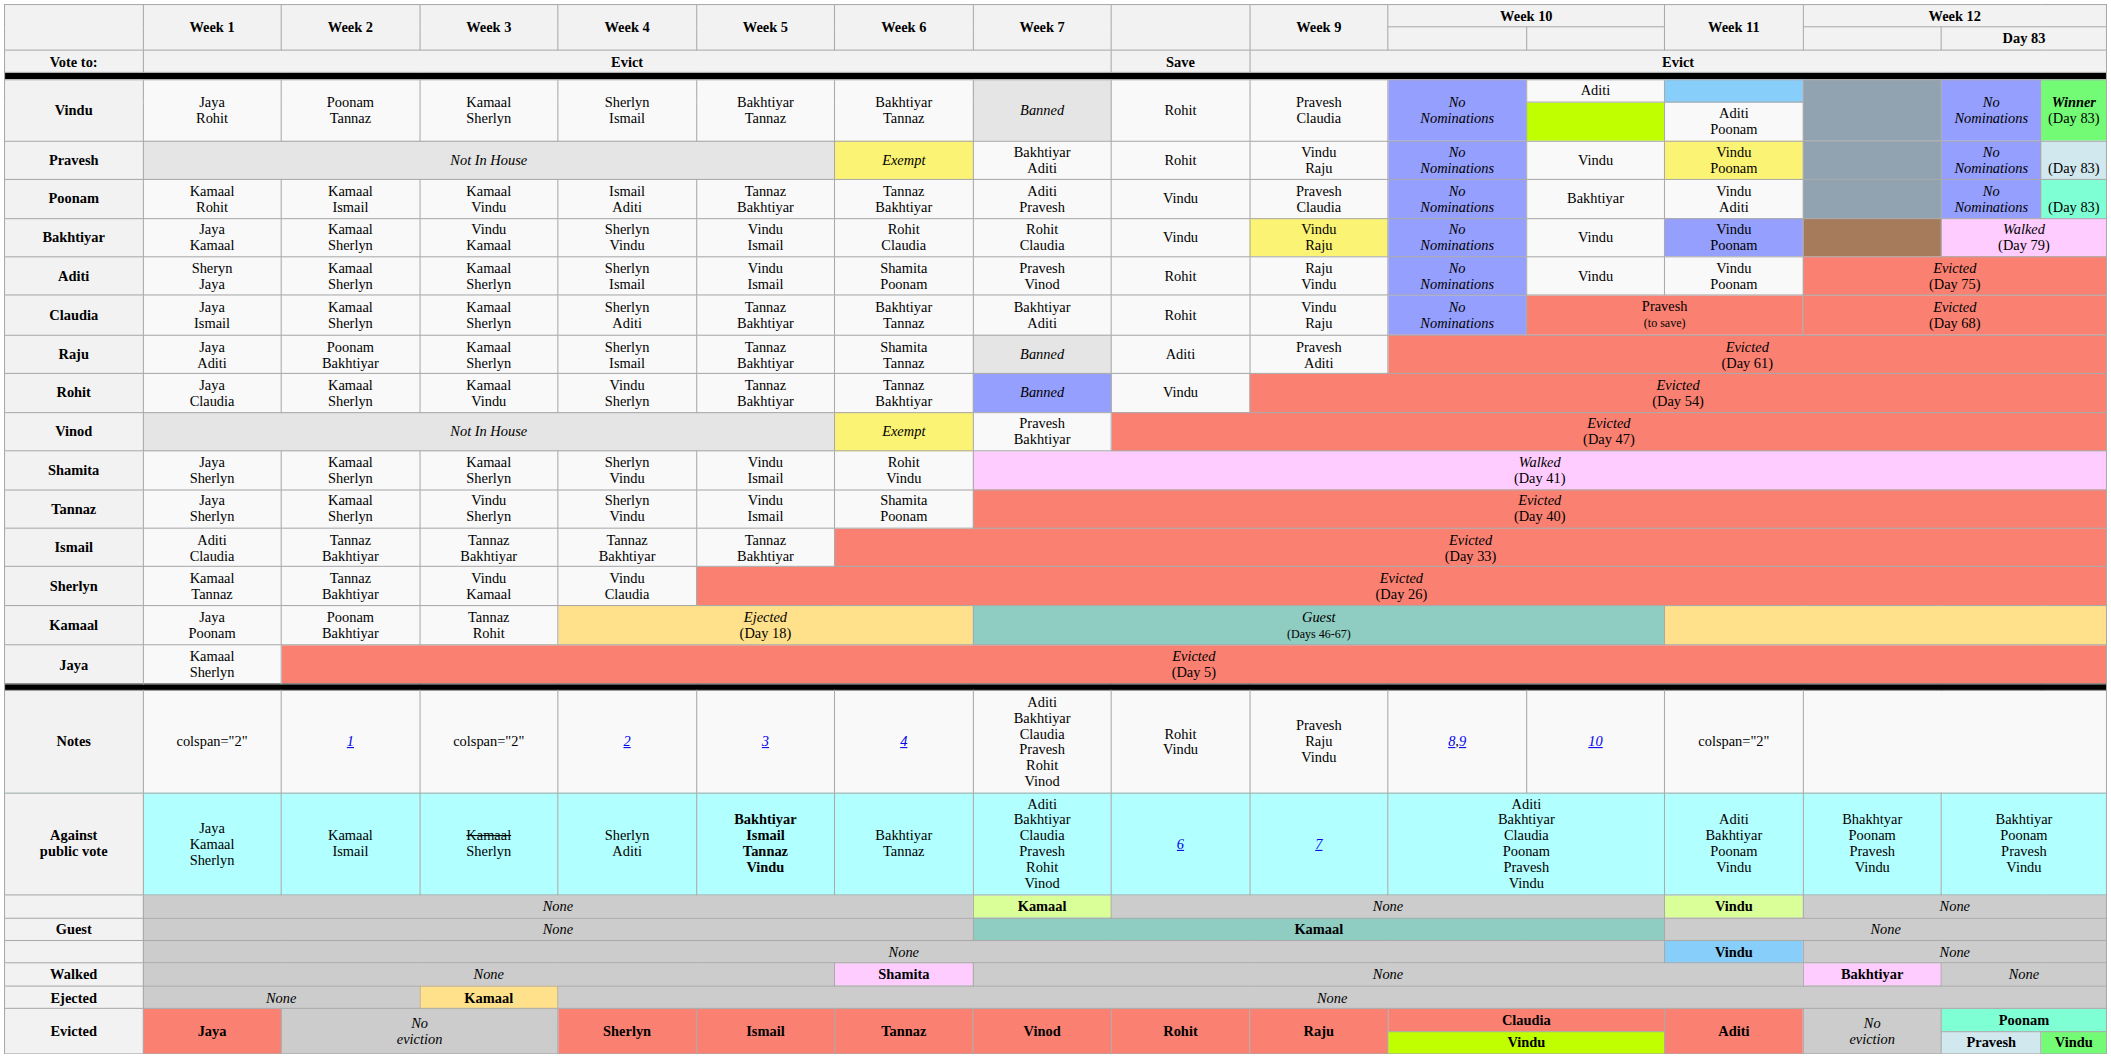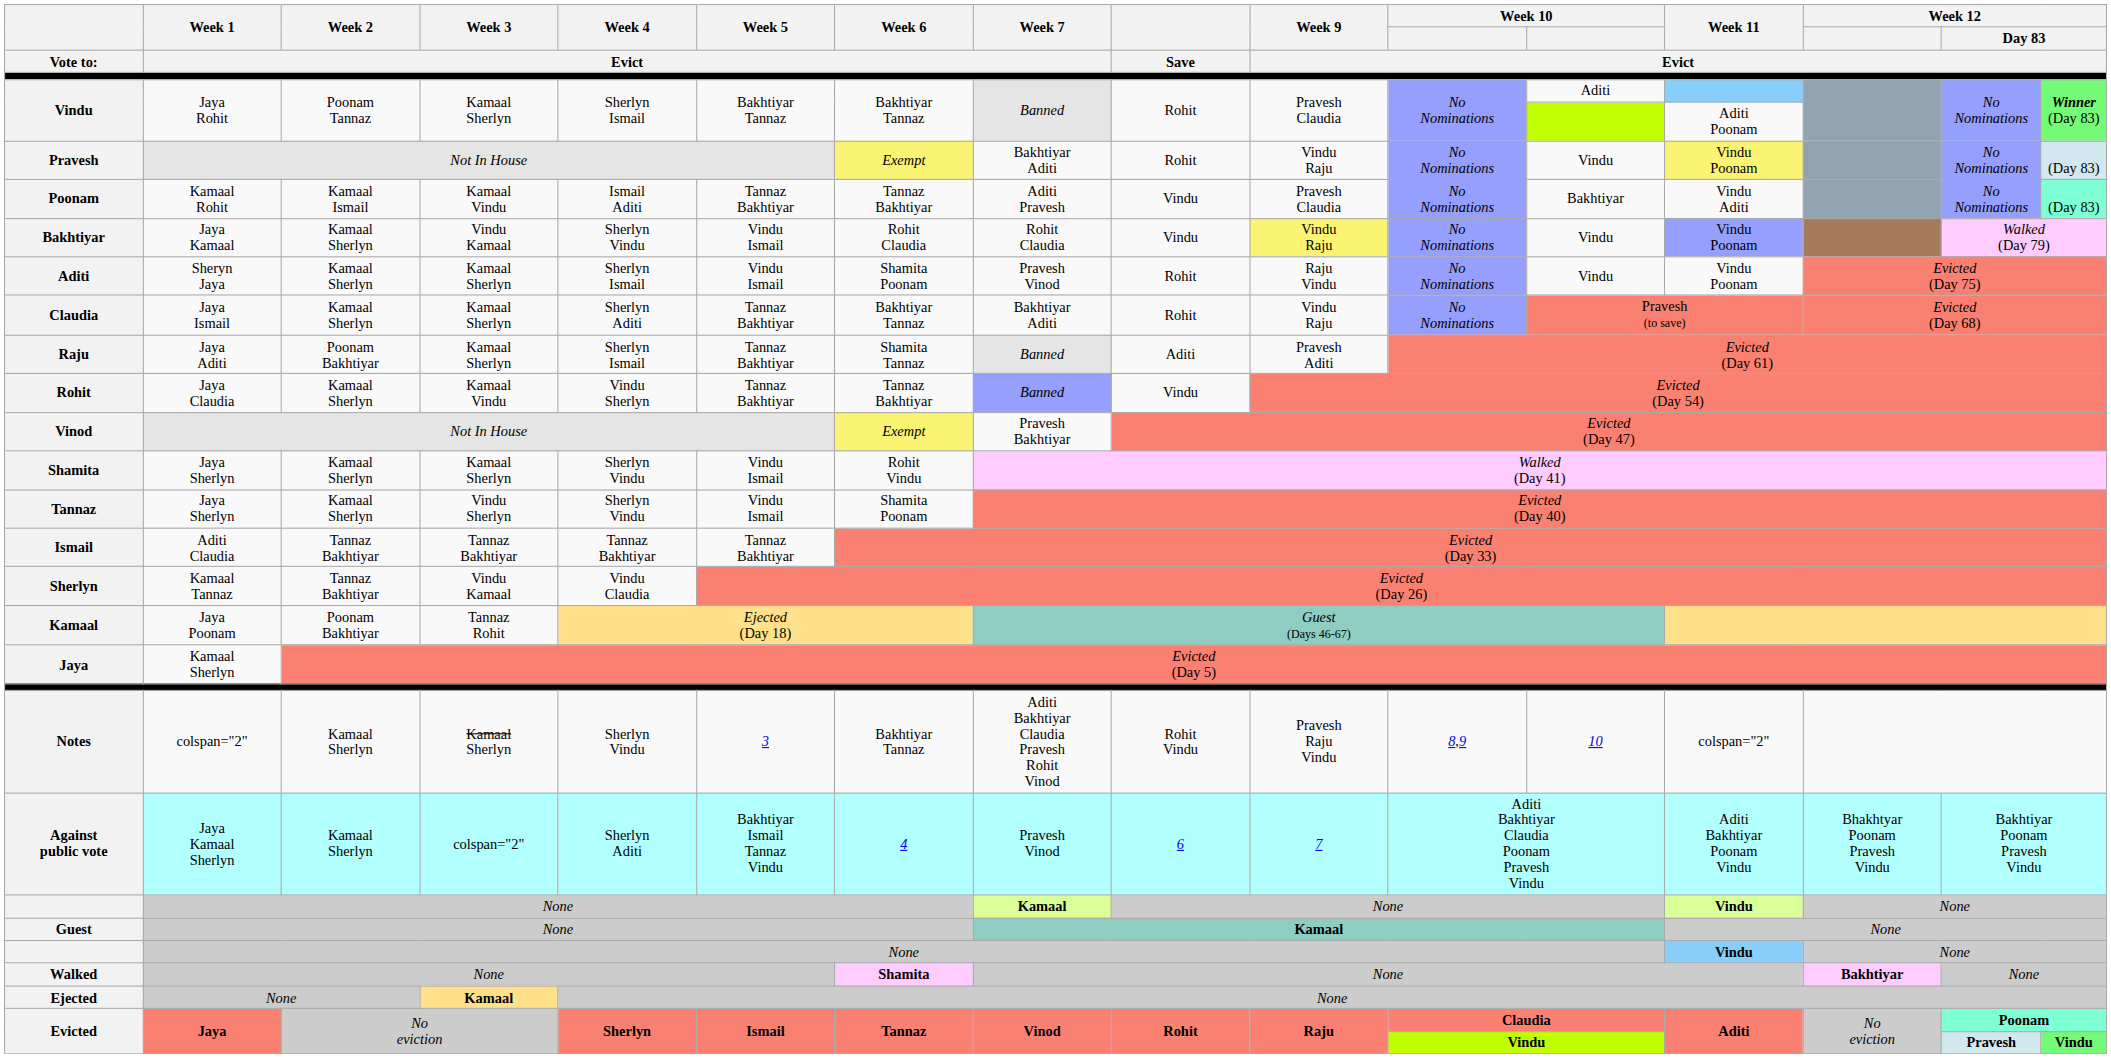(350, 741) 1 -> (350, 741) Kamaal Sherlyn
(489, 741) colspan="2" -> (489, 741) Kamaal Sherlyn
(627, 741) 2 -> (627, 741) Sherlyn Vindu
(904, 741) 4 -> (904, 741) Bakhtiyar Tannaz
(350, 843) Kamaal Ismail -> (350, 843) Kamaal Sherlyn
(489, 843) Kamaal Sherlyn -> (489, 843) colspan="2"
(765, 843) bold -> (765, 843) normal
(904, 843) Bakhtiyar Tannaz -> (904, 843) 4
(1042, 843) Aditi Bakhtiyar Claudia Pravesh Rohit Vinod -> (1042, 843) Pravesh Vinod
